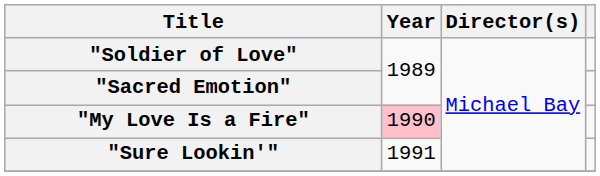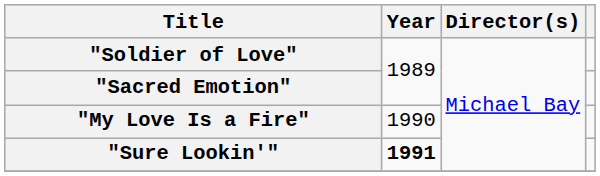(411, 121) pink background -> (411, 121) no background
(411, 154) normal -> (411, 154) bold
